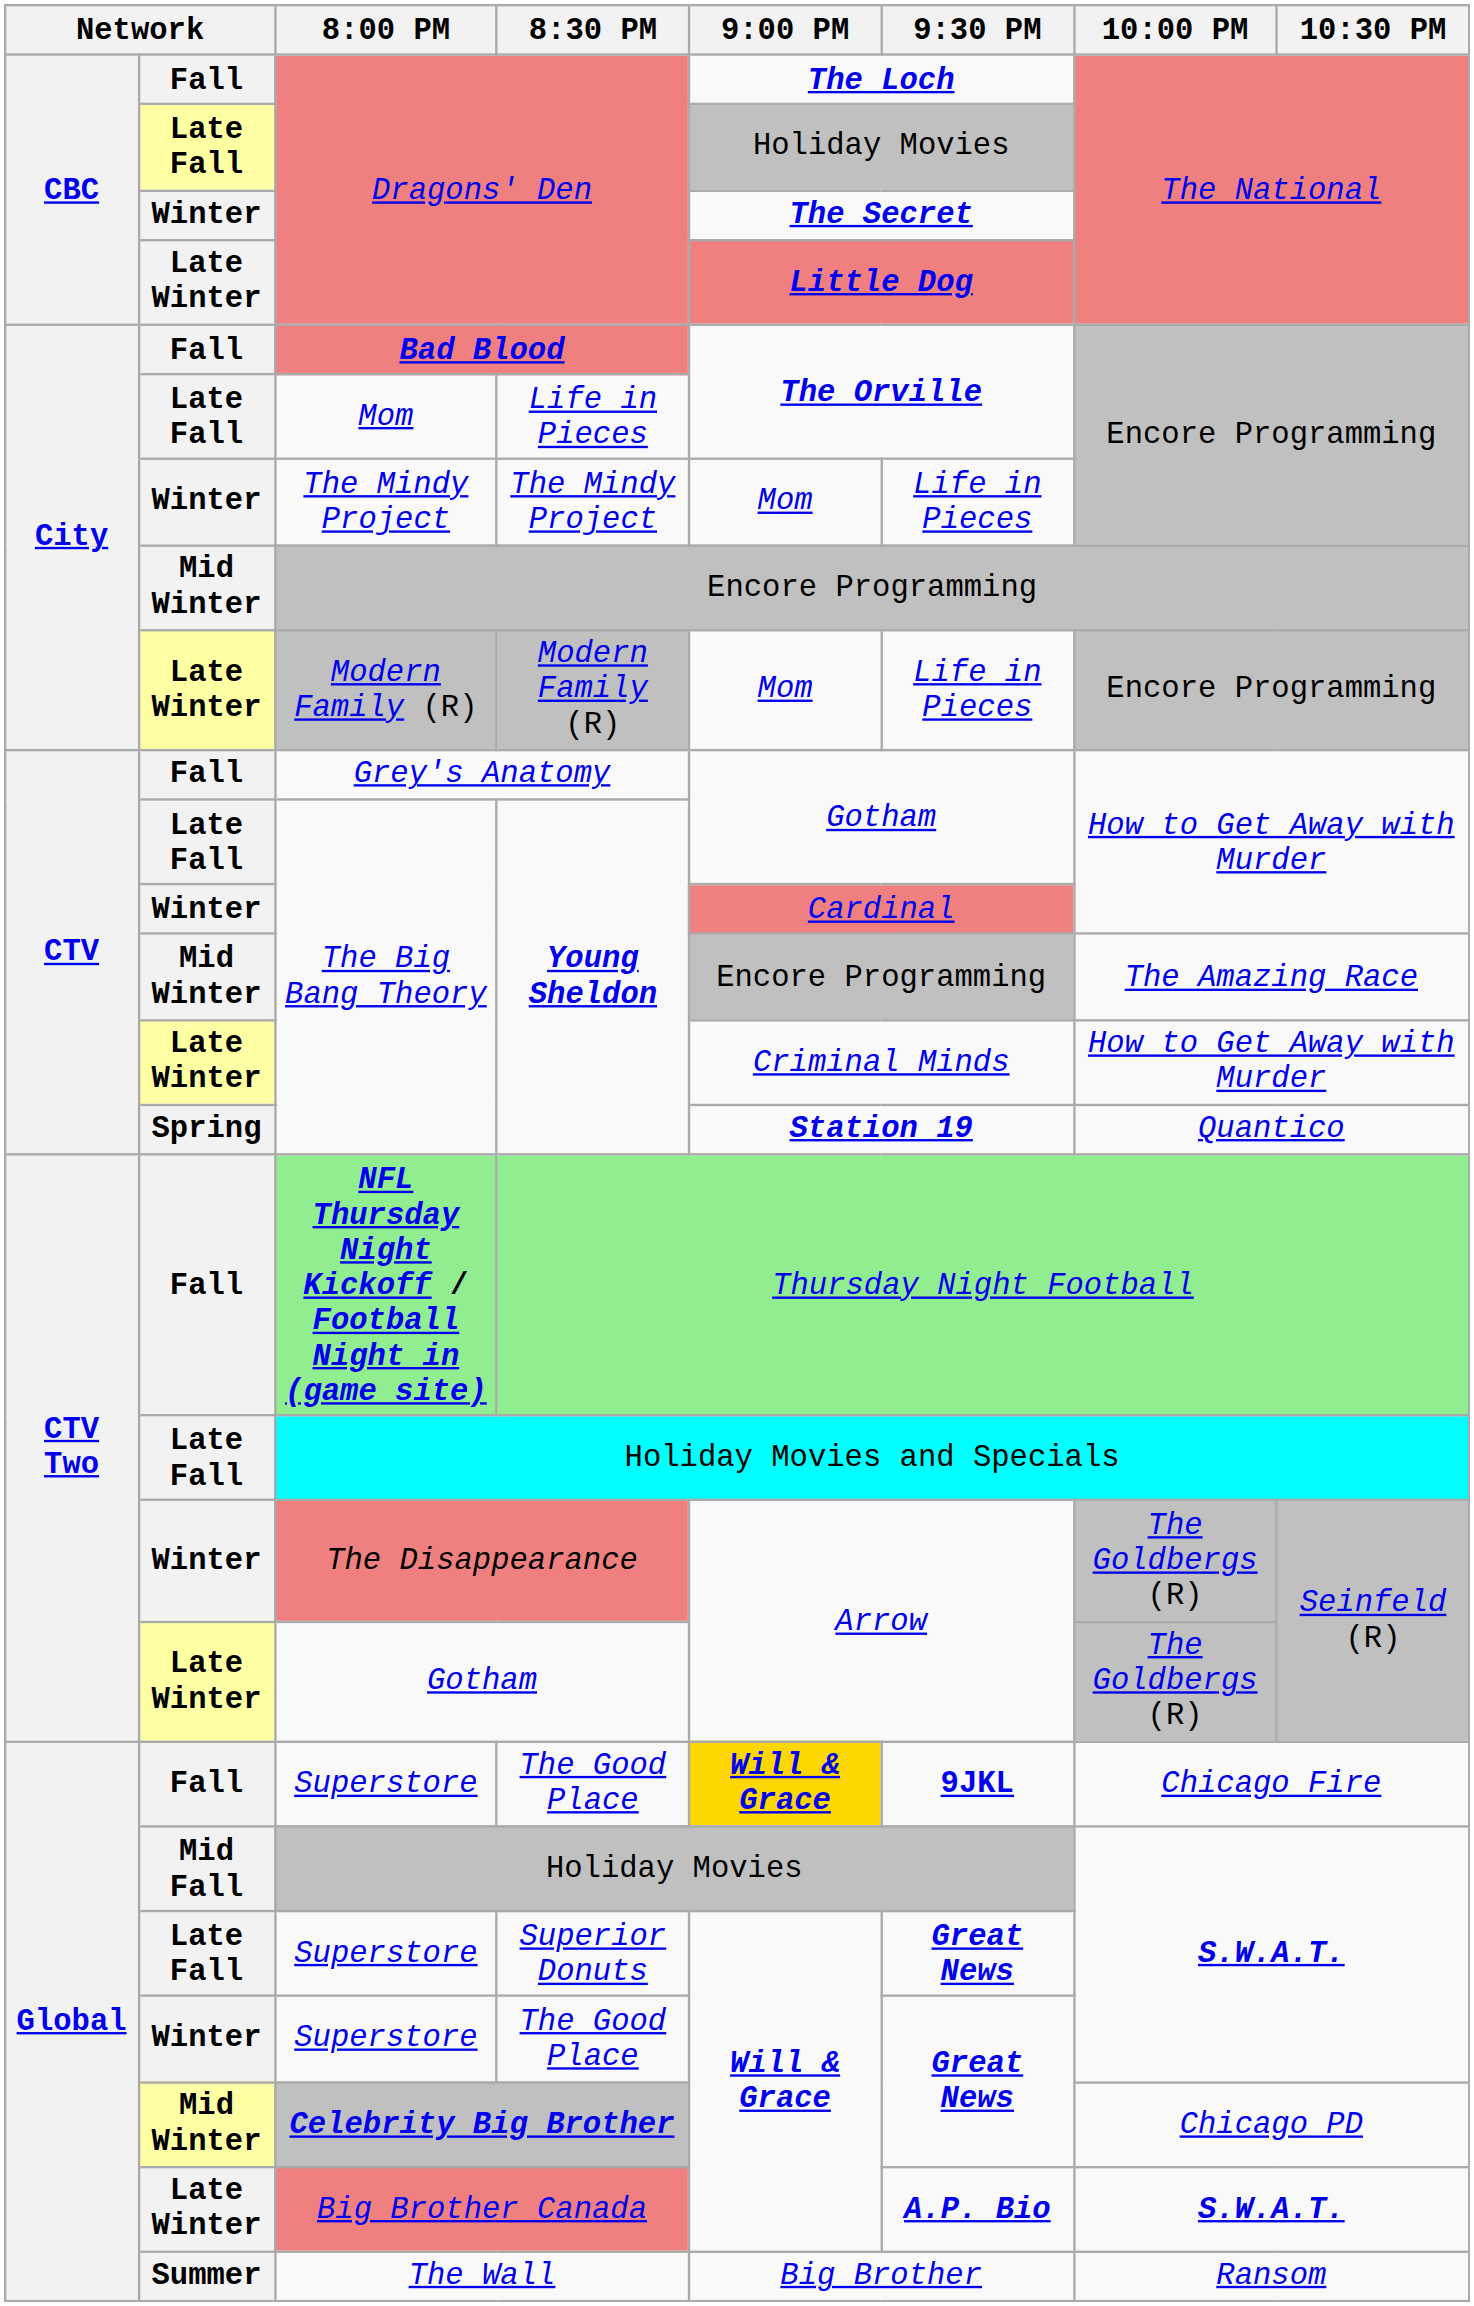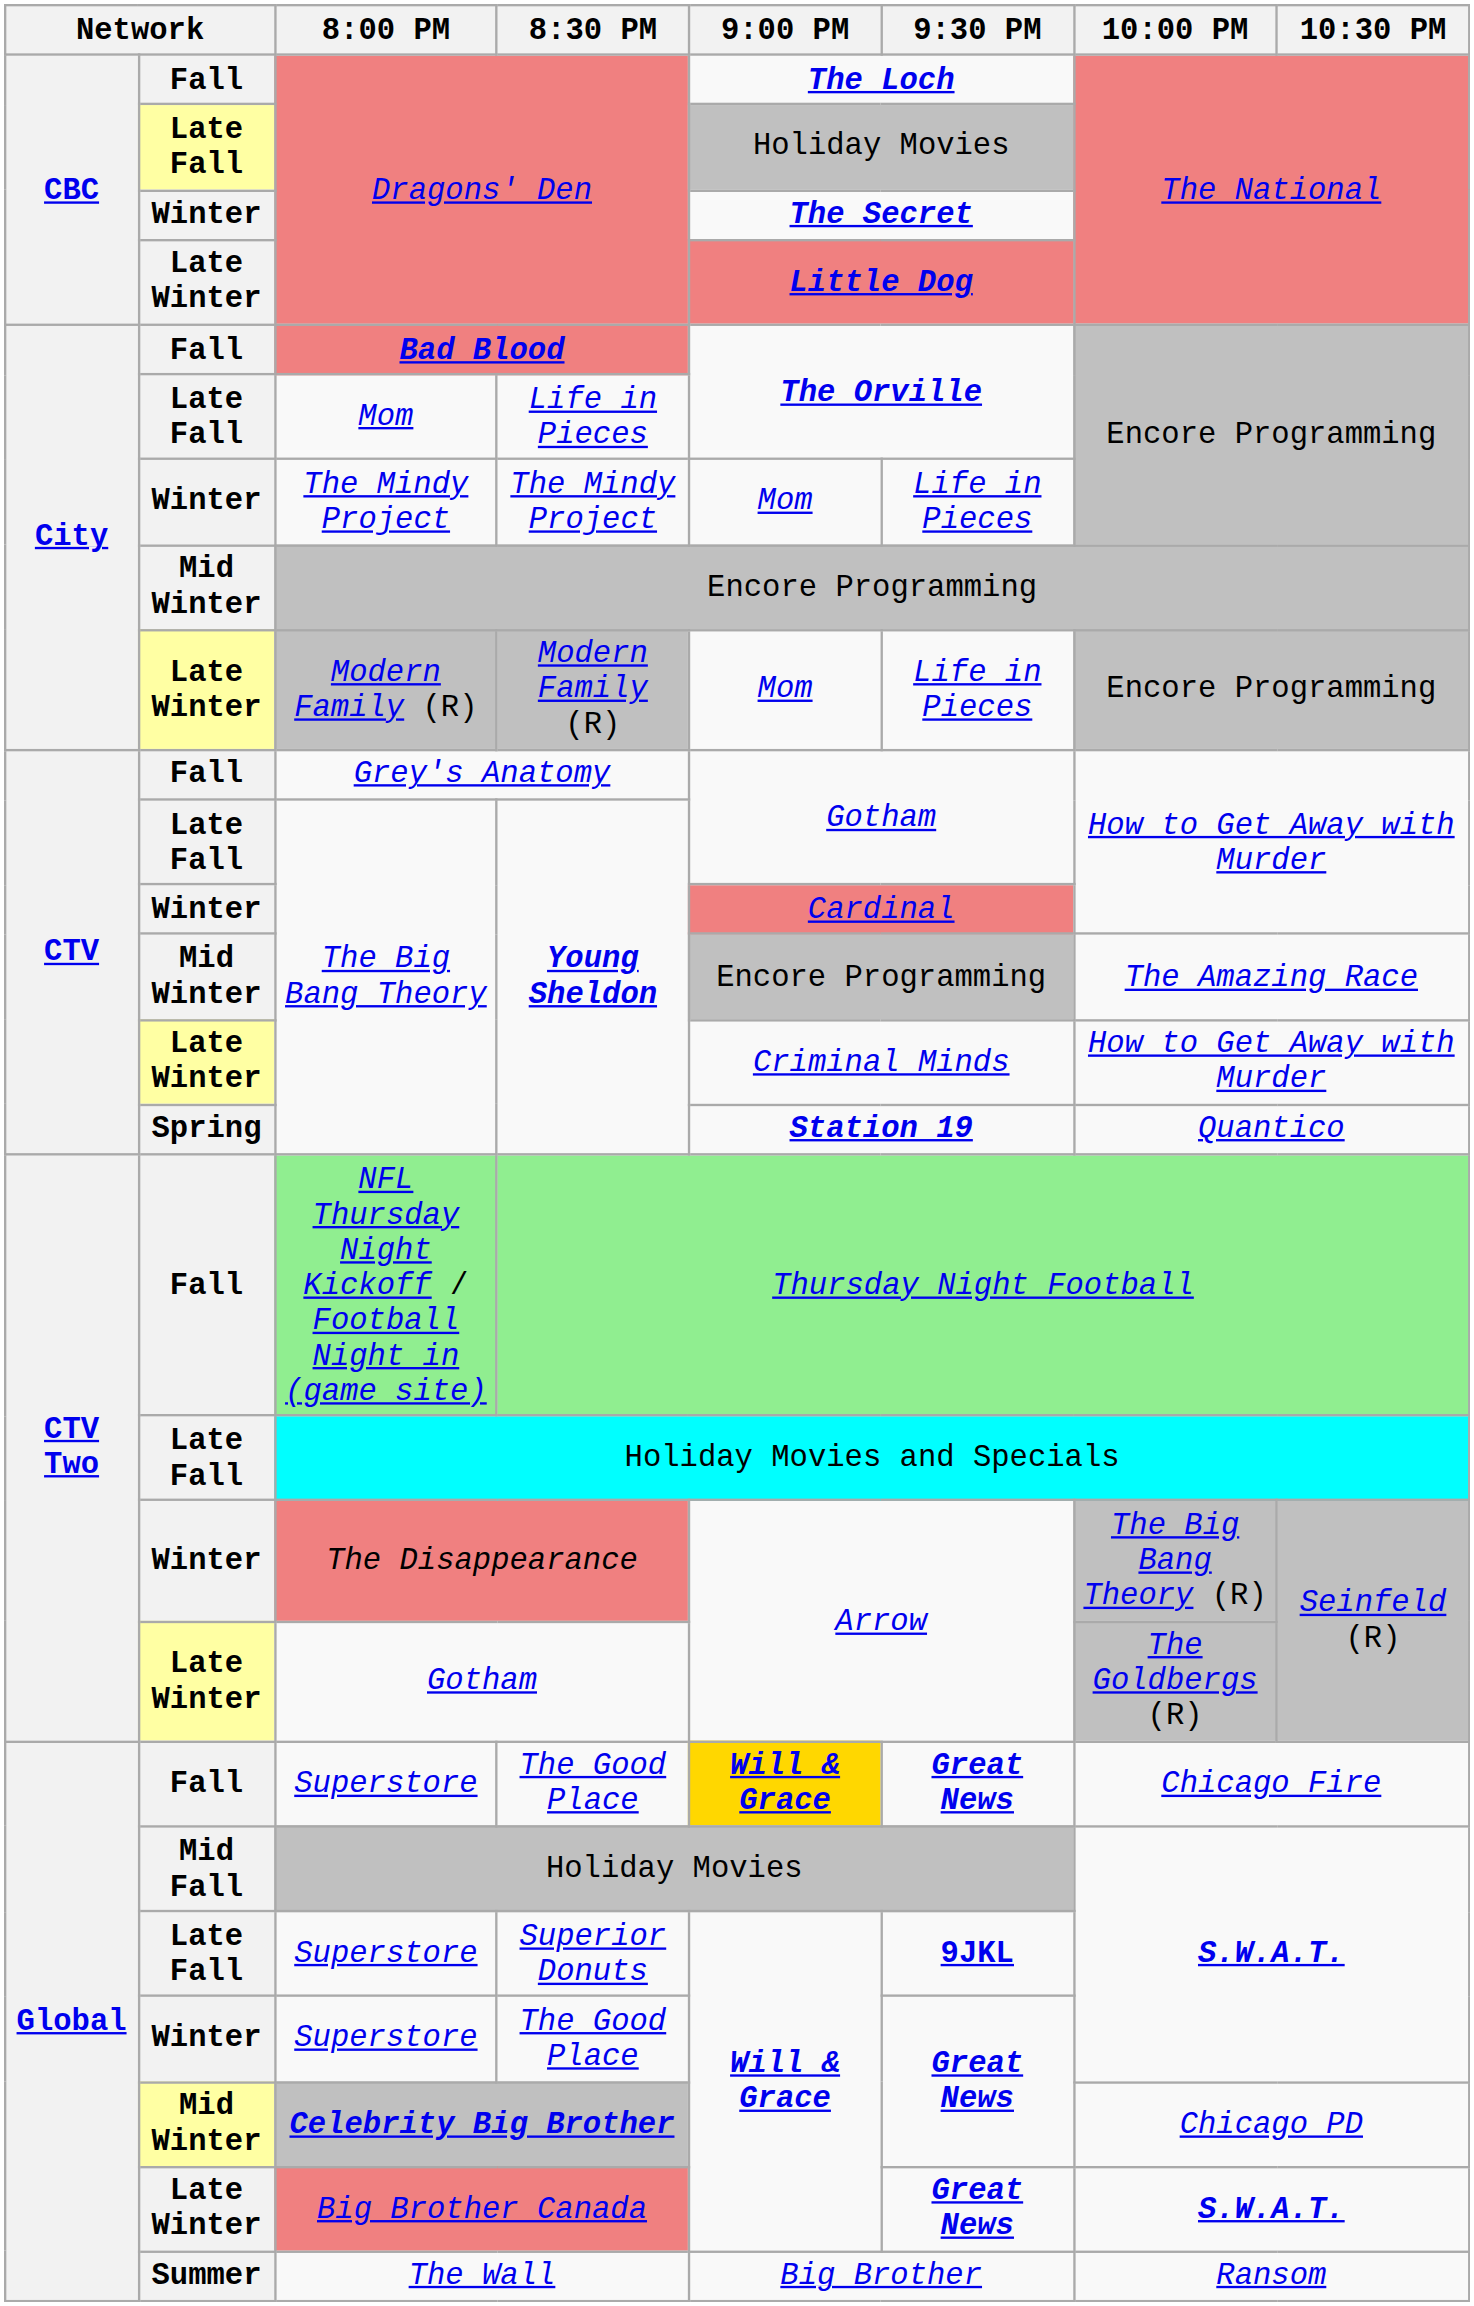(386, 1285) bold -> (386, 1285) normal
(1175, 1561) The Goldbergs (R) -> (1175, 1561) The Big Bang Theory (R)
(977, 1784) 9JKL -> (977, 1784) Great News
(977, 1954) Great News -> (977, 1954) 9JKL
(977, 2209) A.P. Bio -> (977, 2209) Great News
